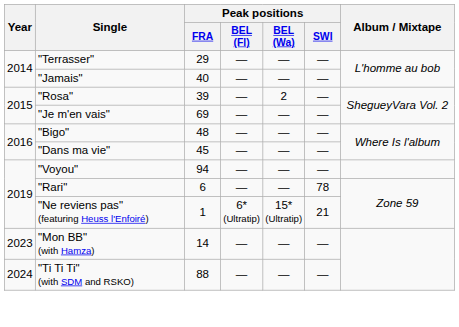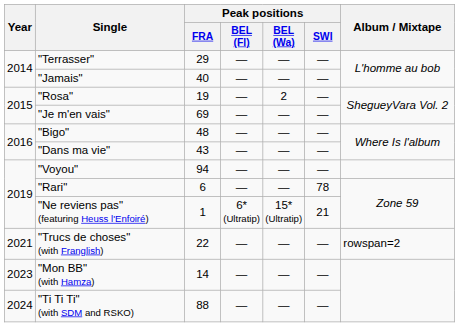(203, 96) 39 -> (203, 96) 19
(203, 151) 45 -> (203, 151) 43
+ row: (84, 243)
